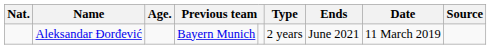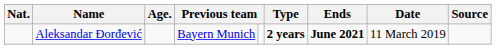(285, 34) normal -> (286, 34) bold
(334, 34) normal -> (337, 34) bold
